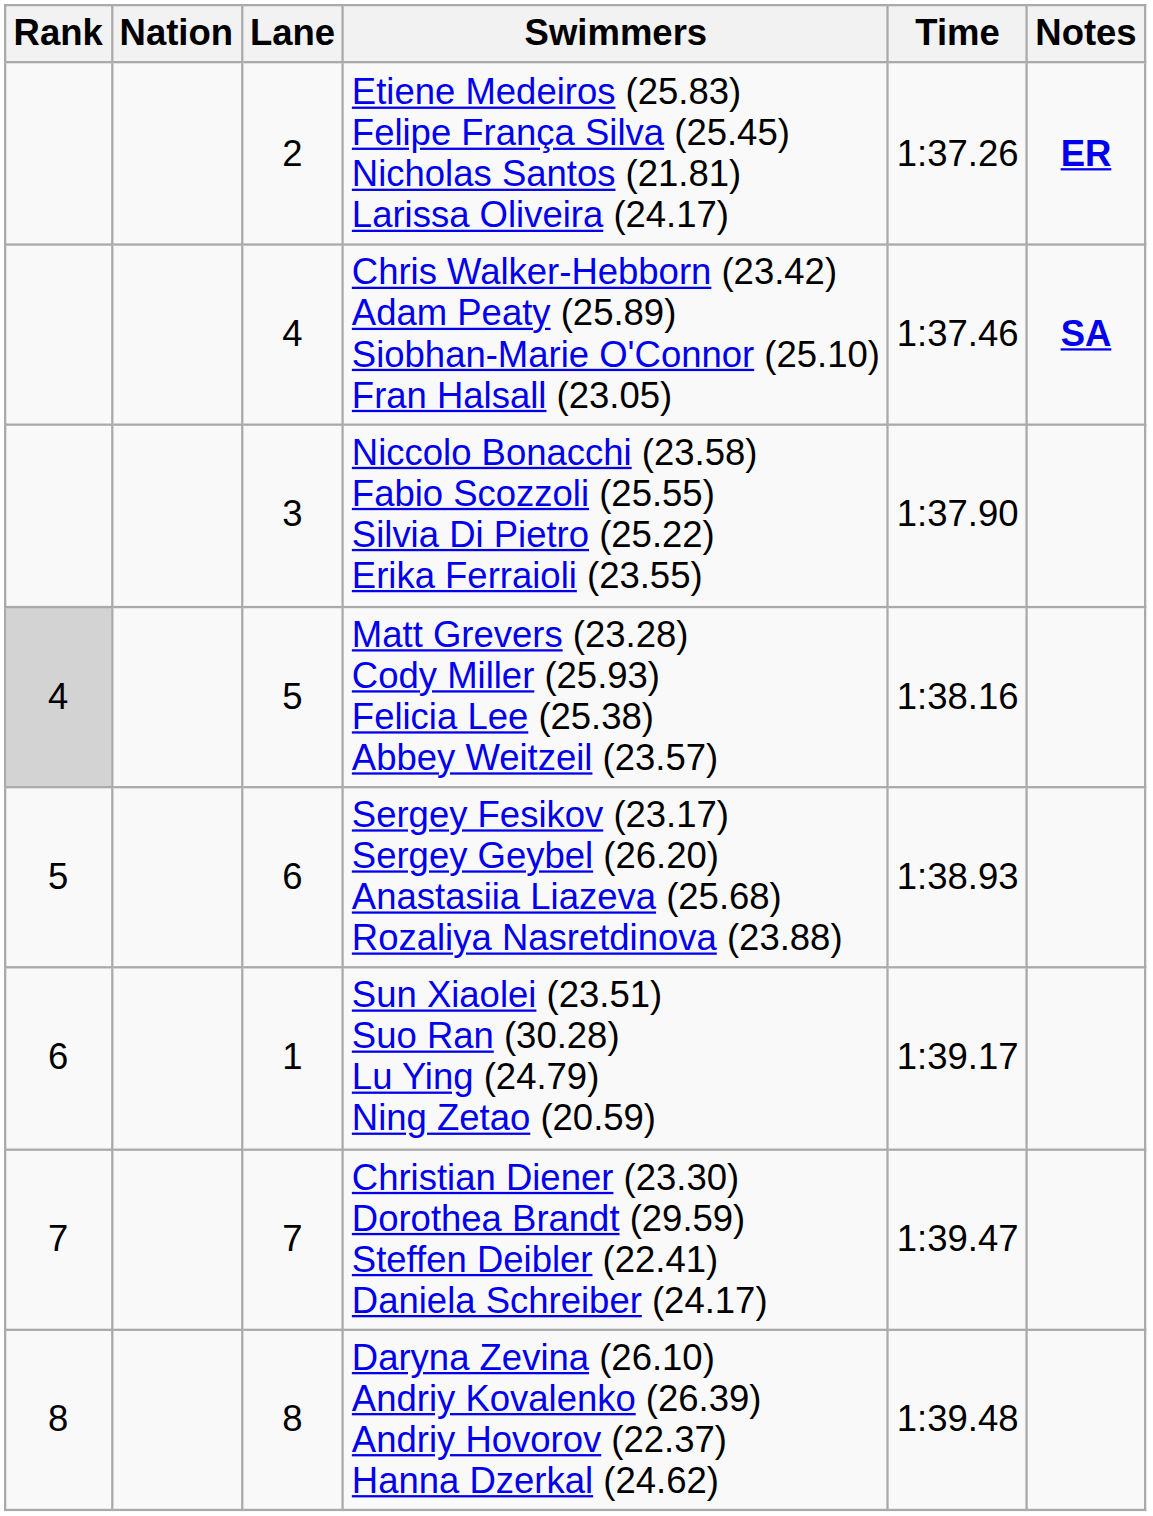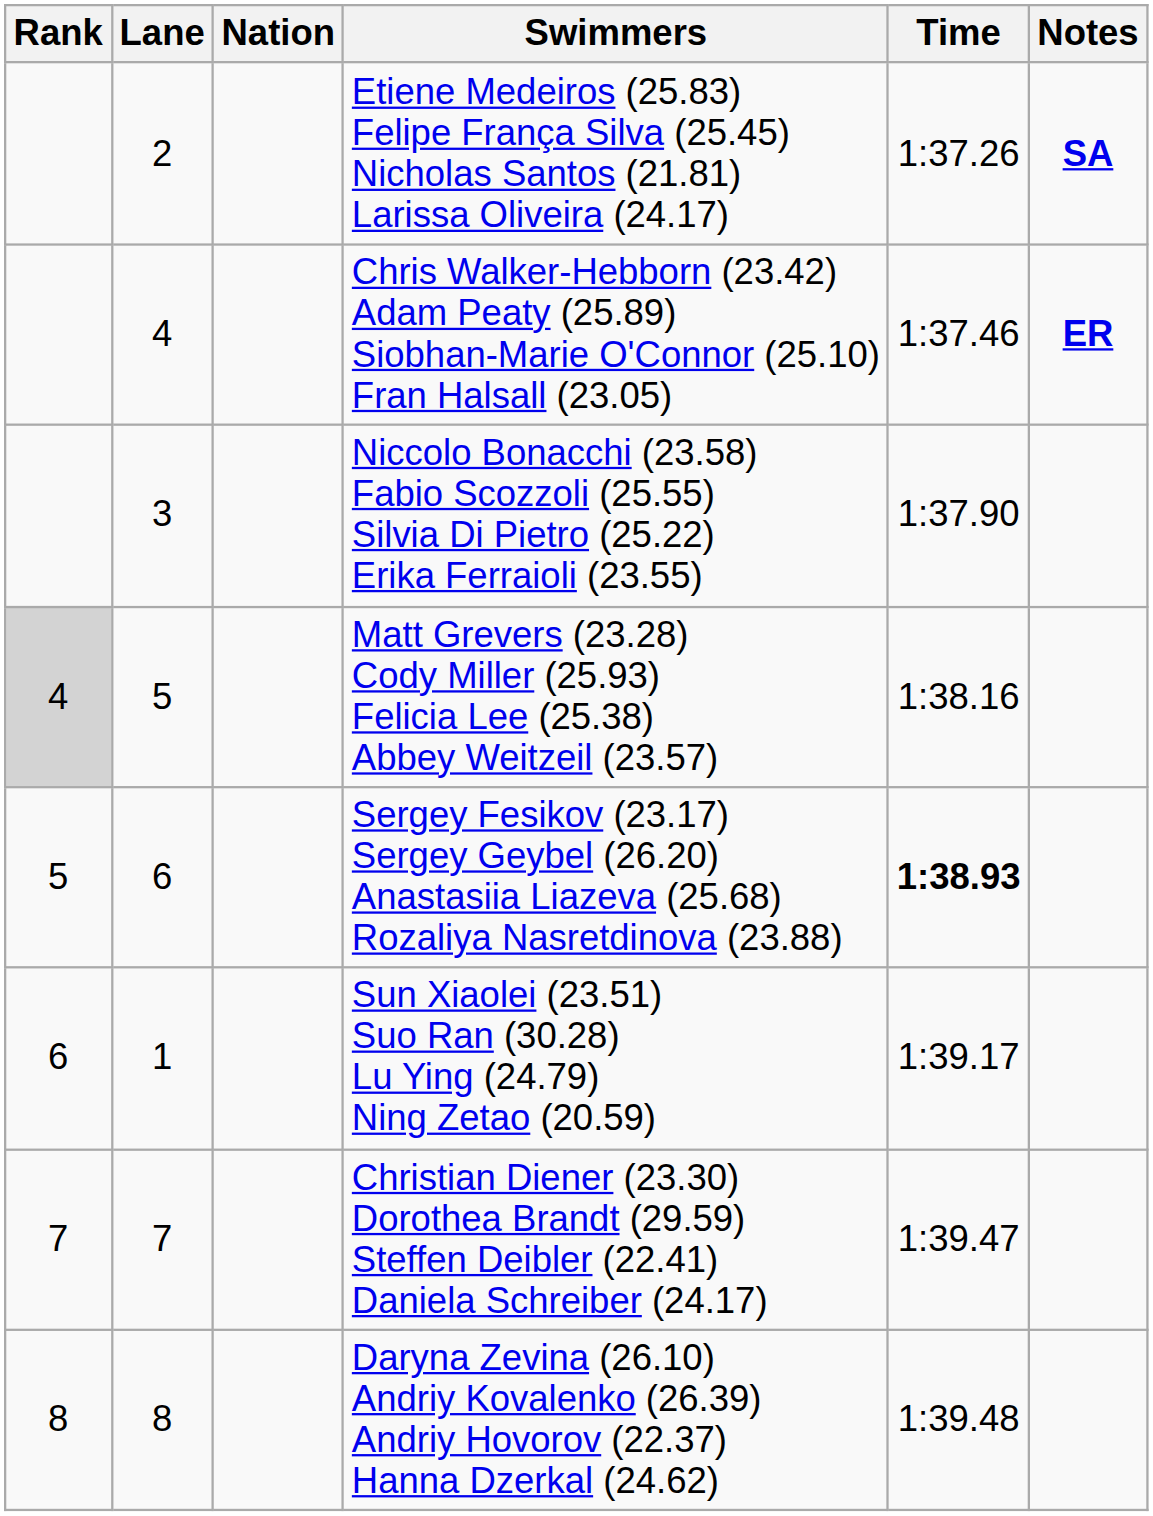columns swapped: (292, 33) <-> (176, 33)
(1086, 152) ER -> (1088, 152) SA
(1086, 333) SA -> (1088, 333) ER
(958, 876) normal -> (959, 876) bold
